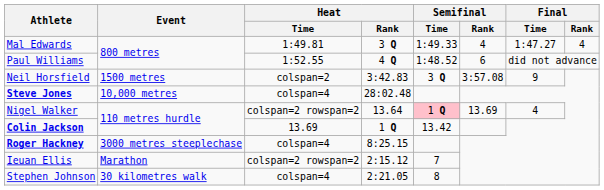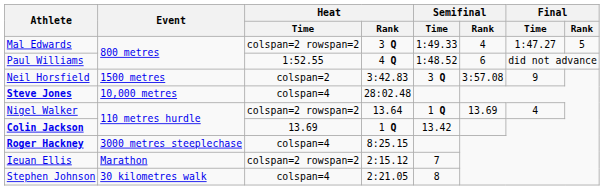(303, 44) 1:49.81 -> (303, 44) colspan=2 rowspan=2
(582, 44) 4 -> (582, 44) 5
(437, 110) pink background -> (437, 110) no background
